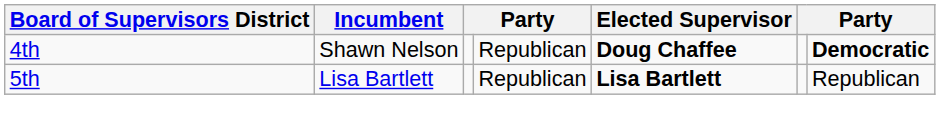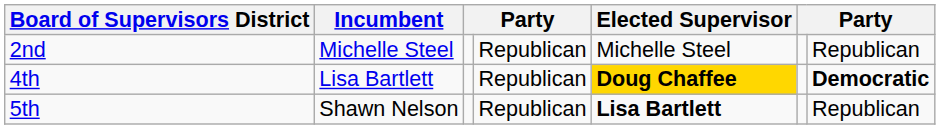+ row: (28, 49)
(389, 49) Shawn Nelson -> (376, 79) Lisa Bartlett
(667, 49) no background -> (667, 79) gold background
(376, 79) Lisa Bartlett -> (389, 109) Shawn Nelson
